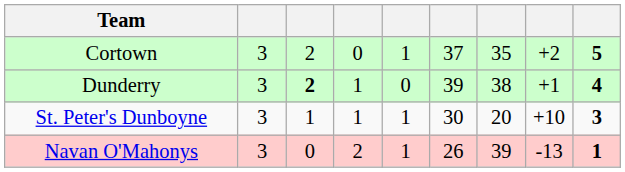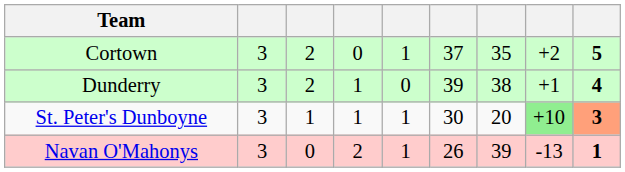(310, 85) bold -> (310, 85) normal
(549, 118) no background -> (549, 118) lightgreen background
(597, 118) no background -> (597, 118) lightsalmon background
